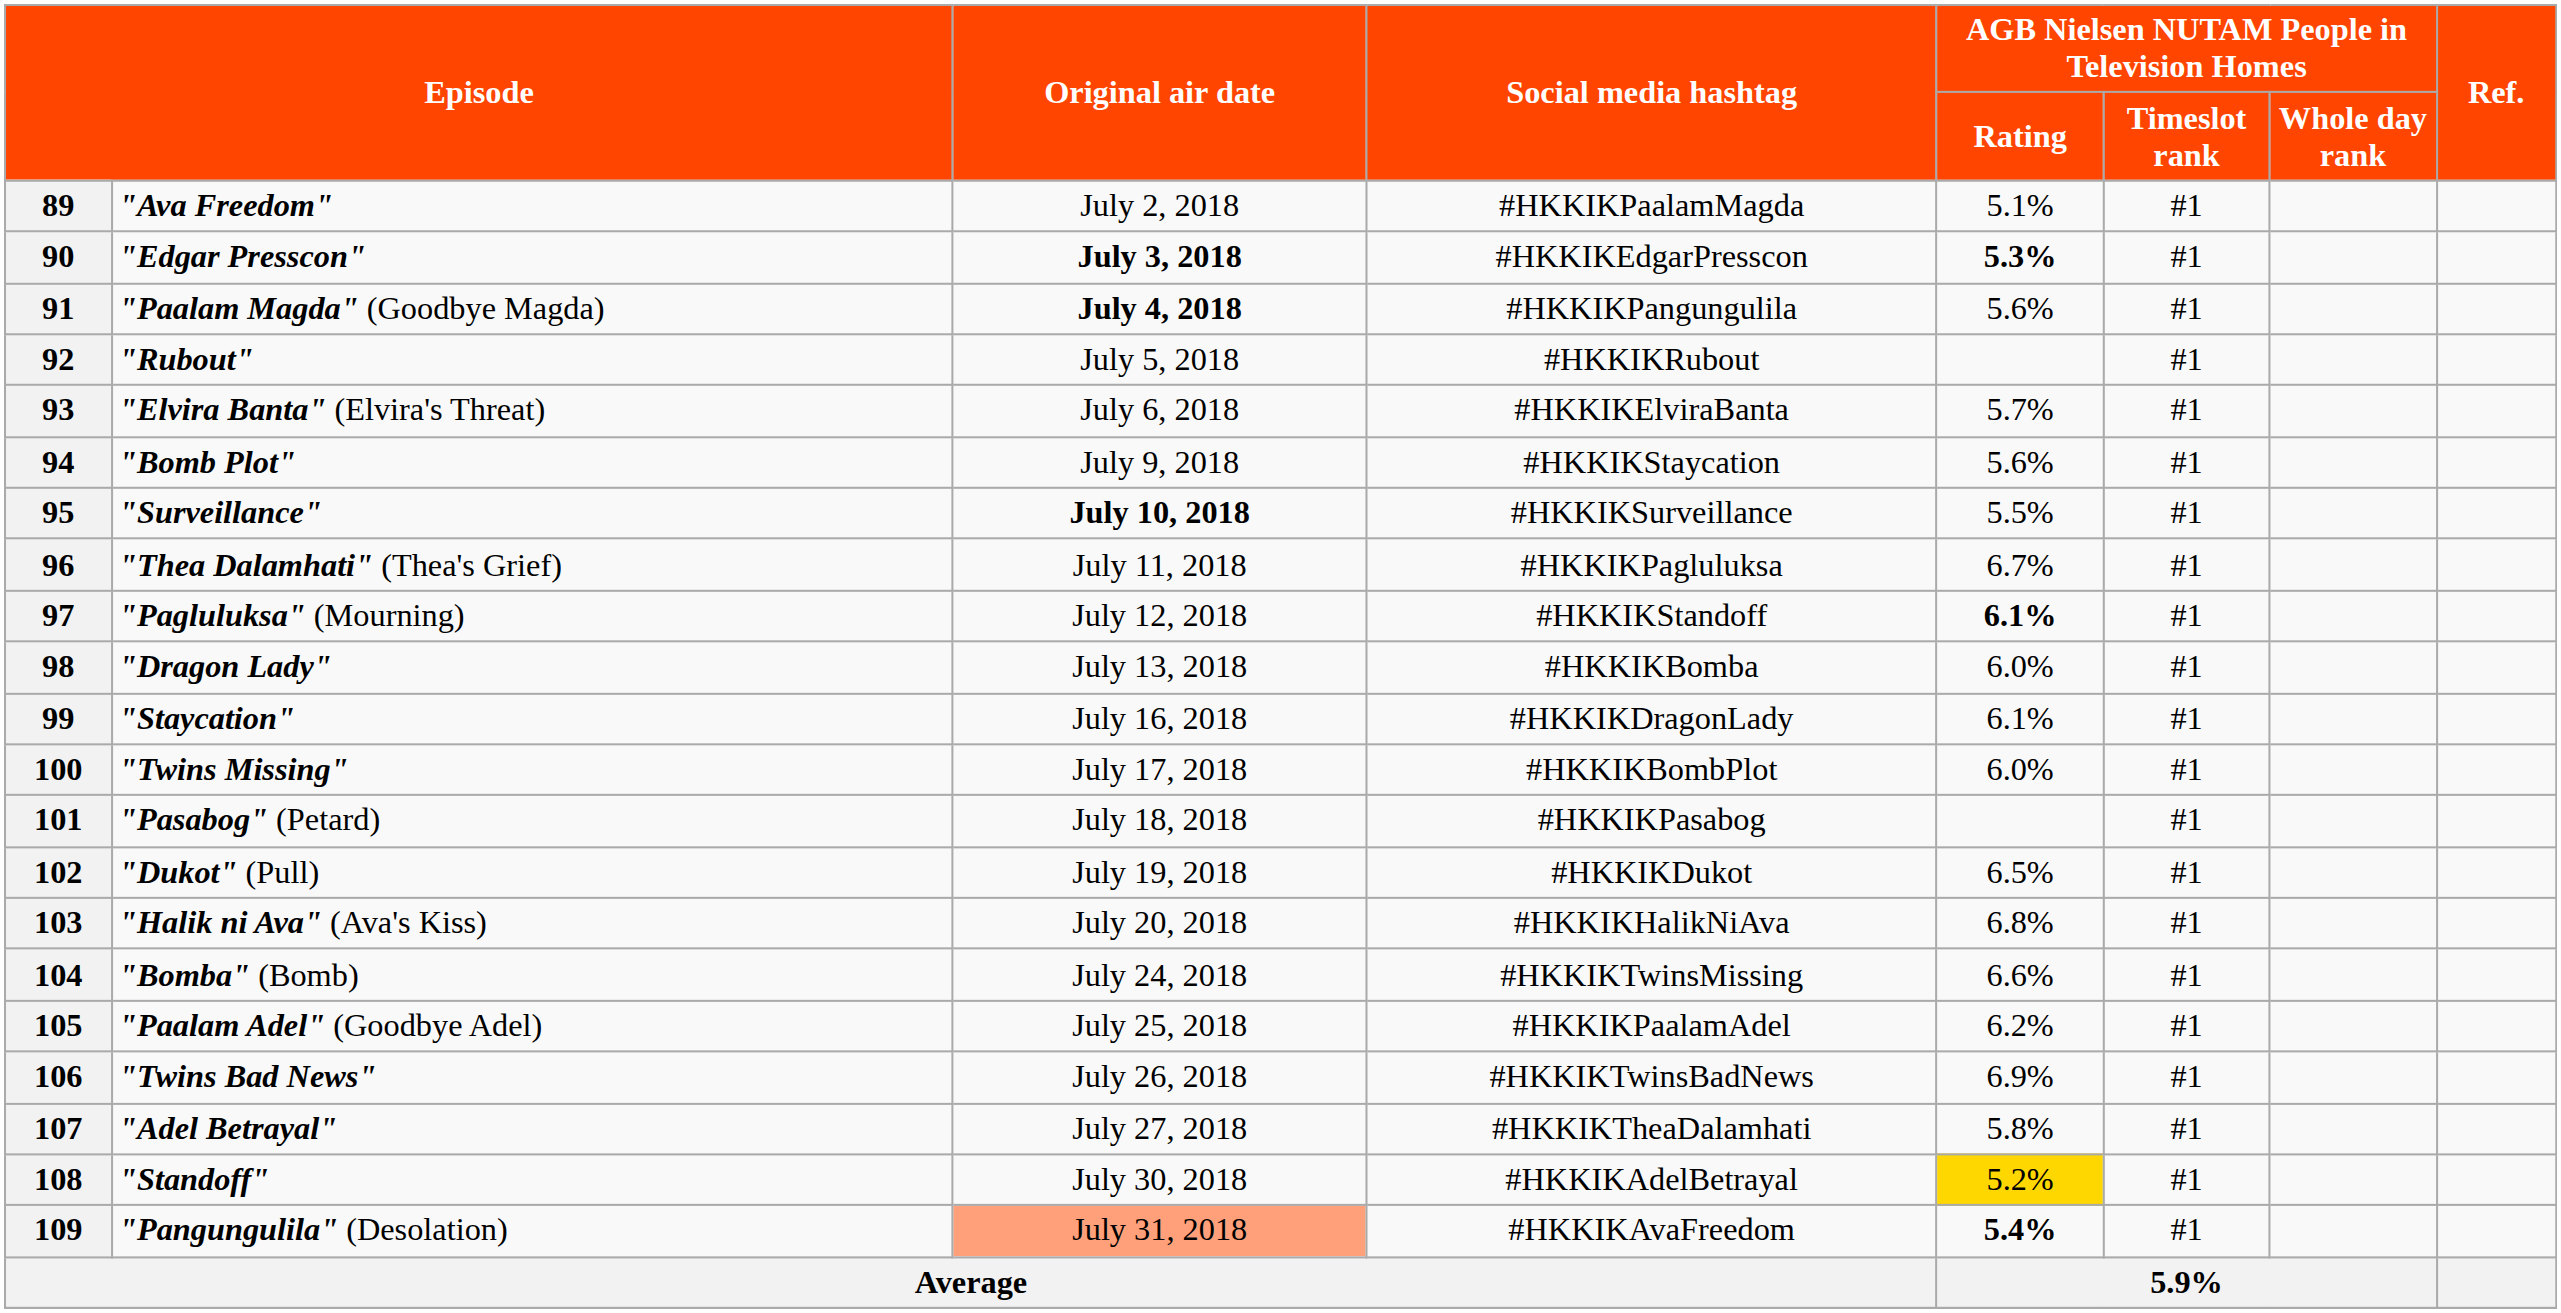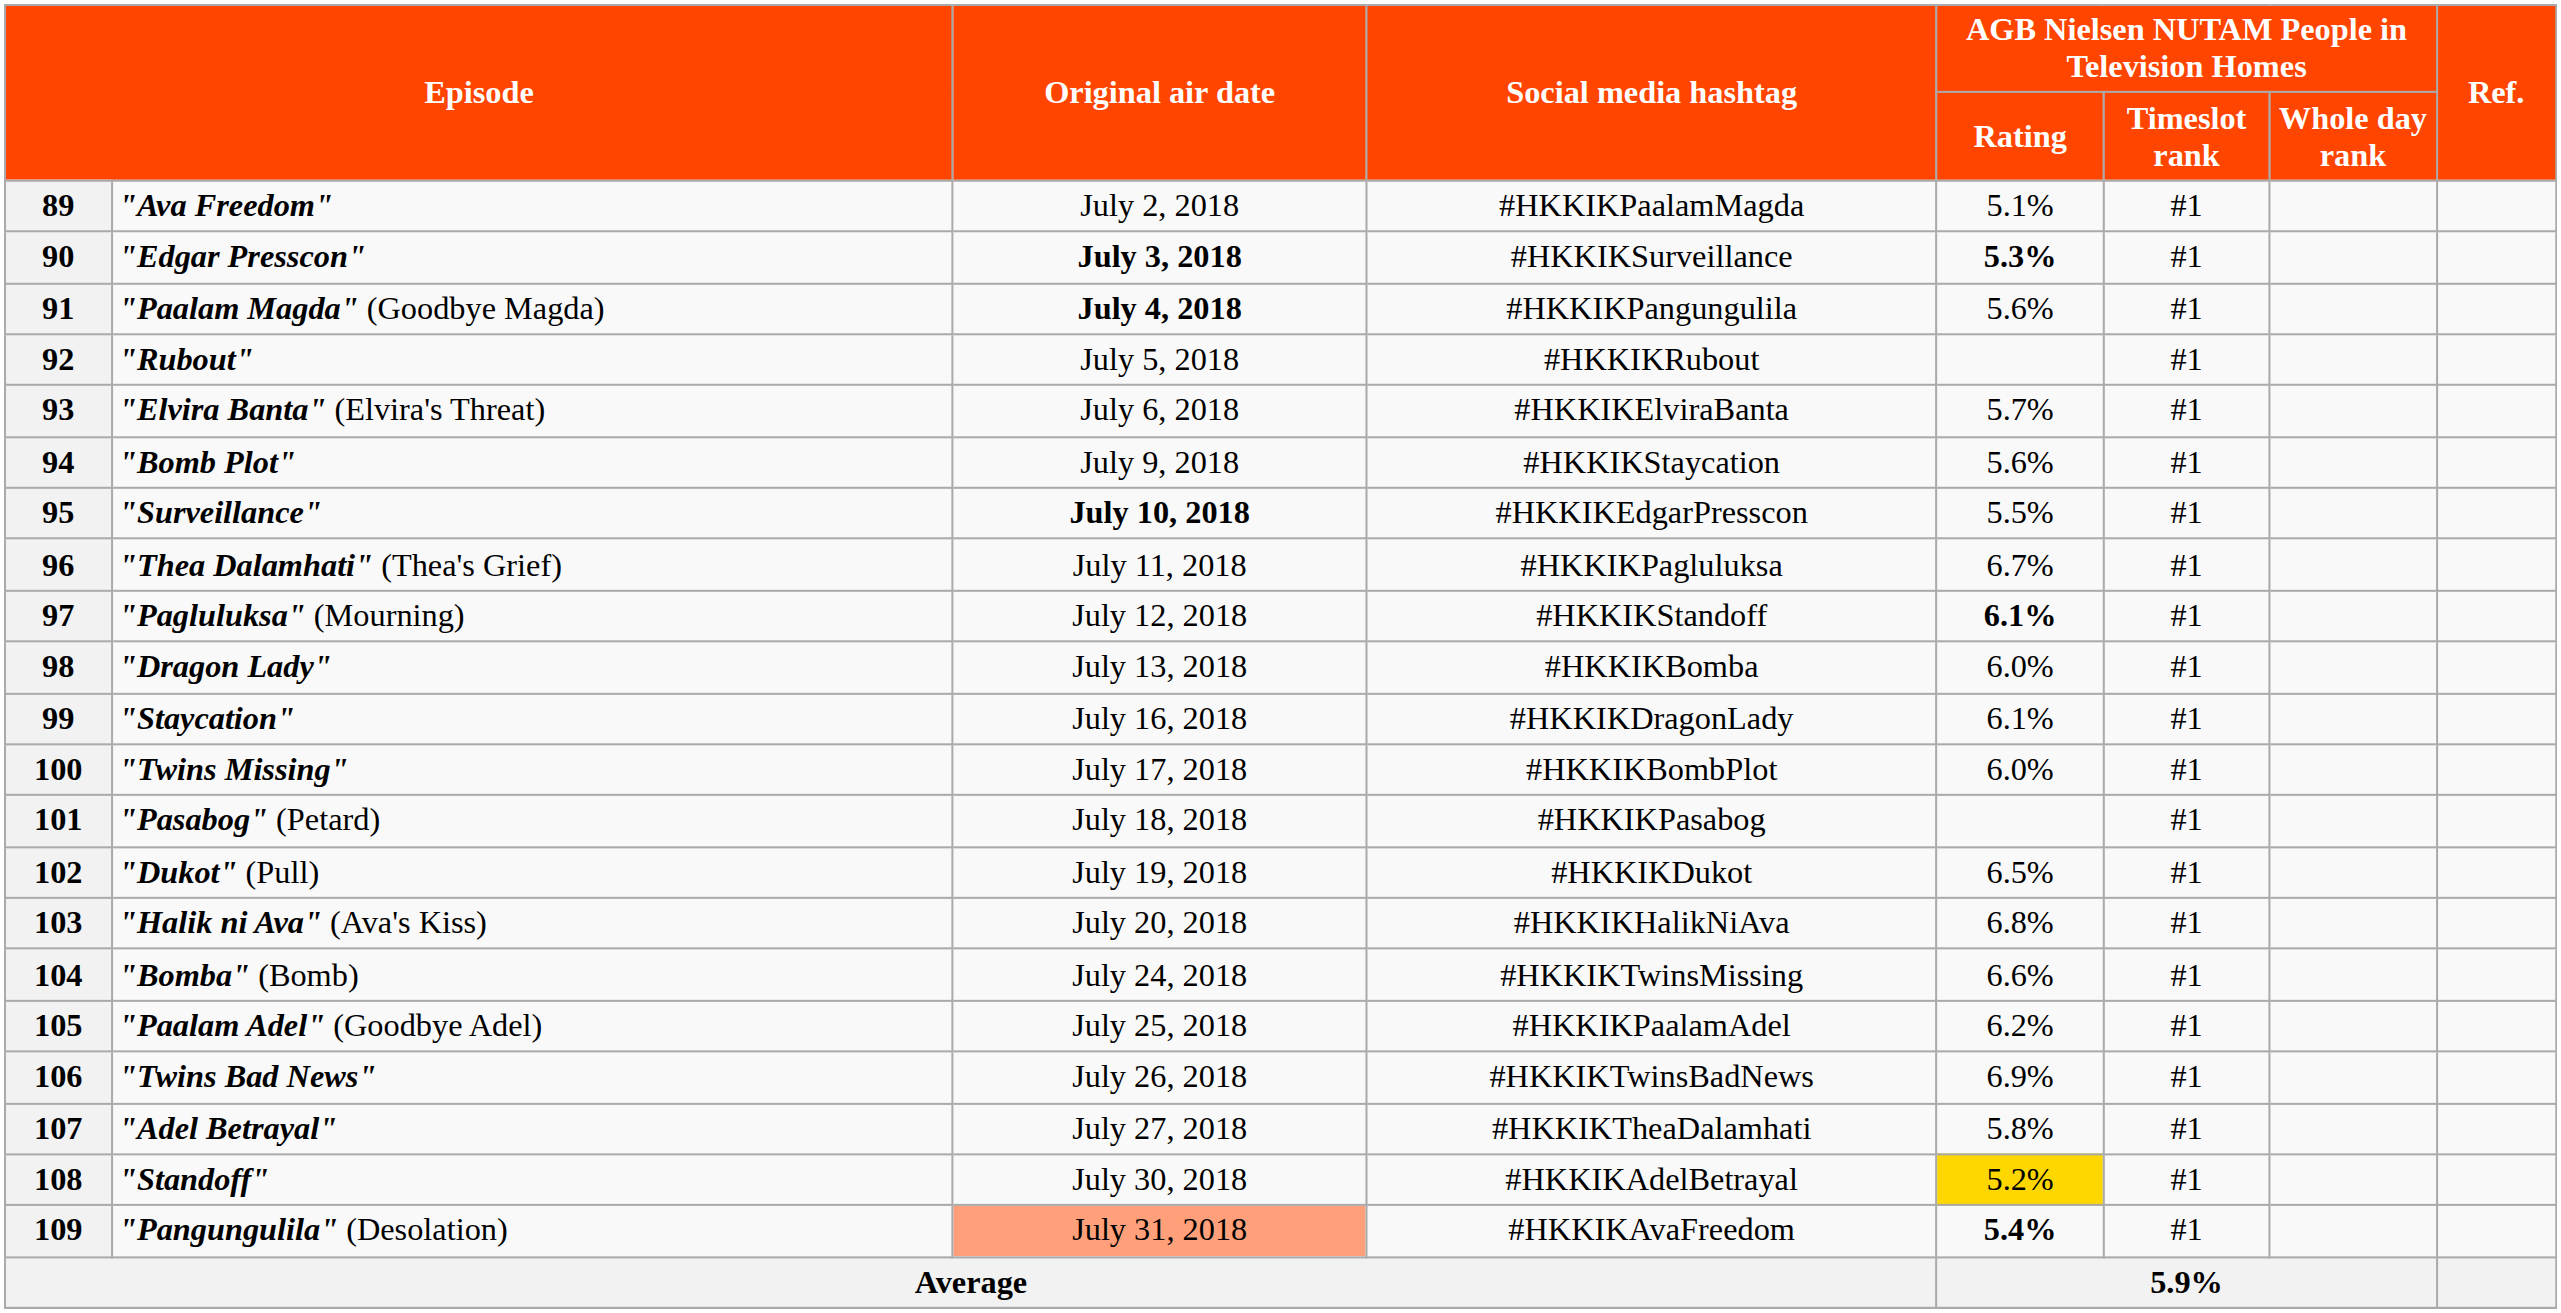(1652, 256) #HKKIKEdgarPresscon -> (1652, 256) #HKKIKSurveillance
(1652, 512) #HKKIKSurveillance -> (1652, 512) #HKKIKEdgarPresscon
